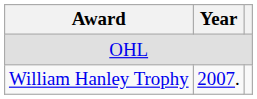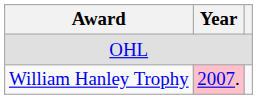(219, 79) no background -> (219, 79) pink background
